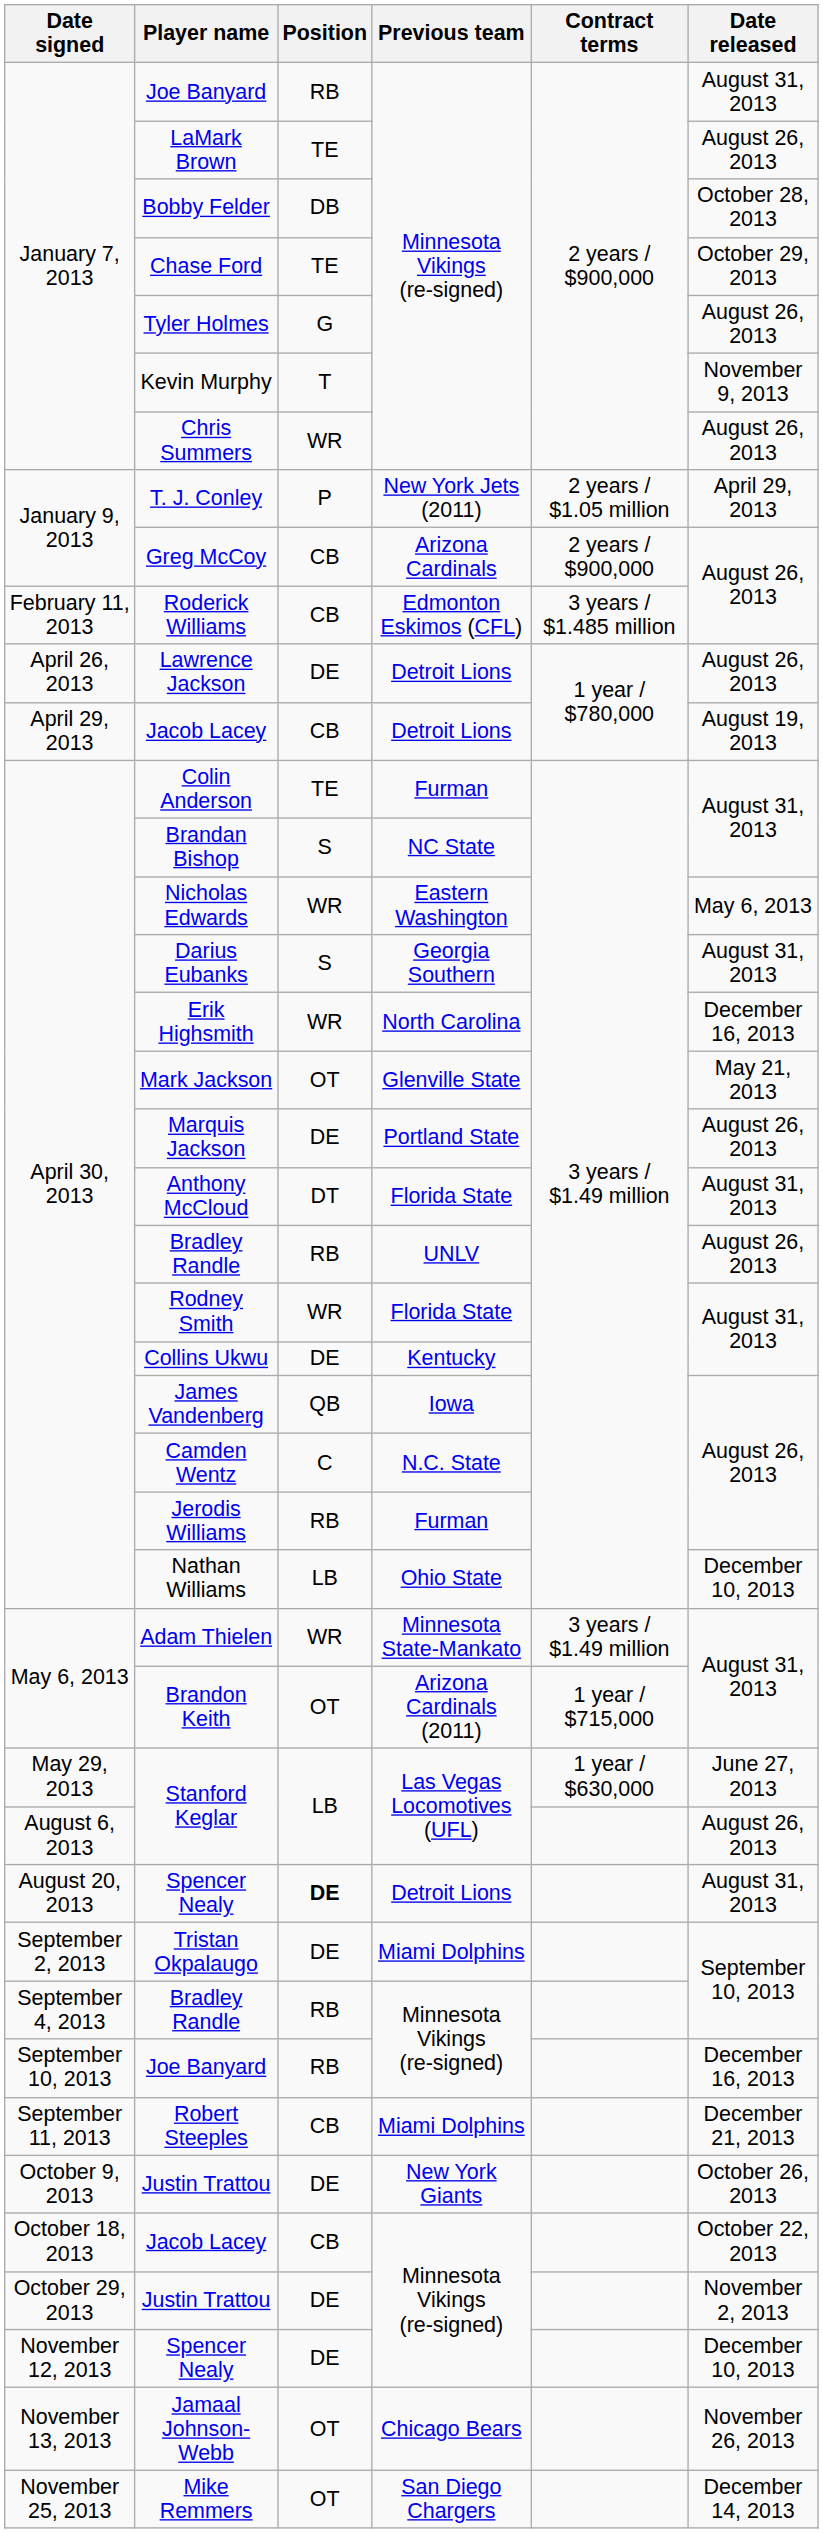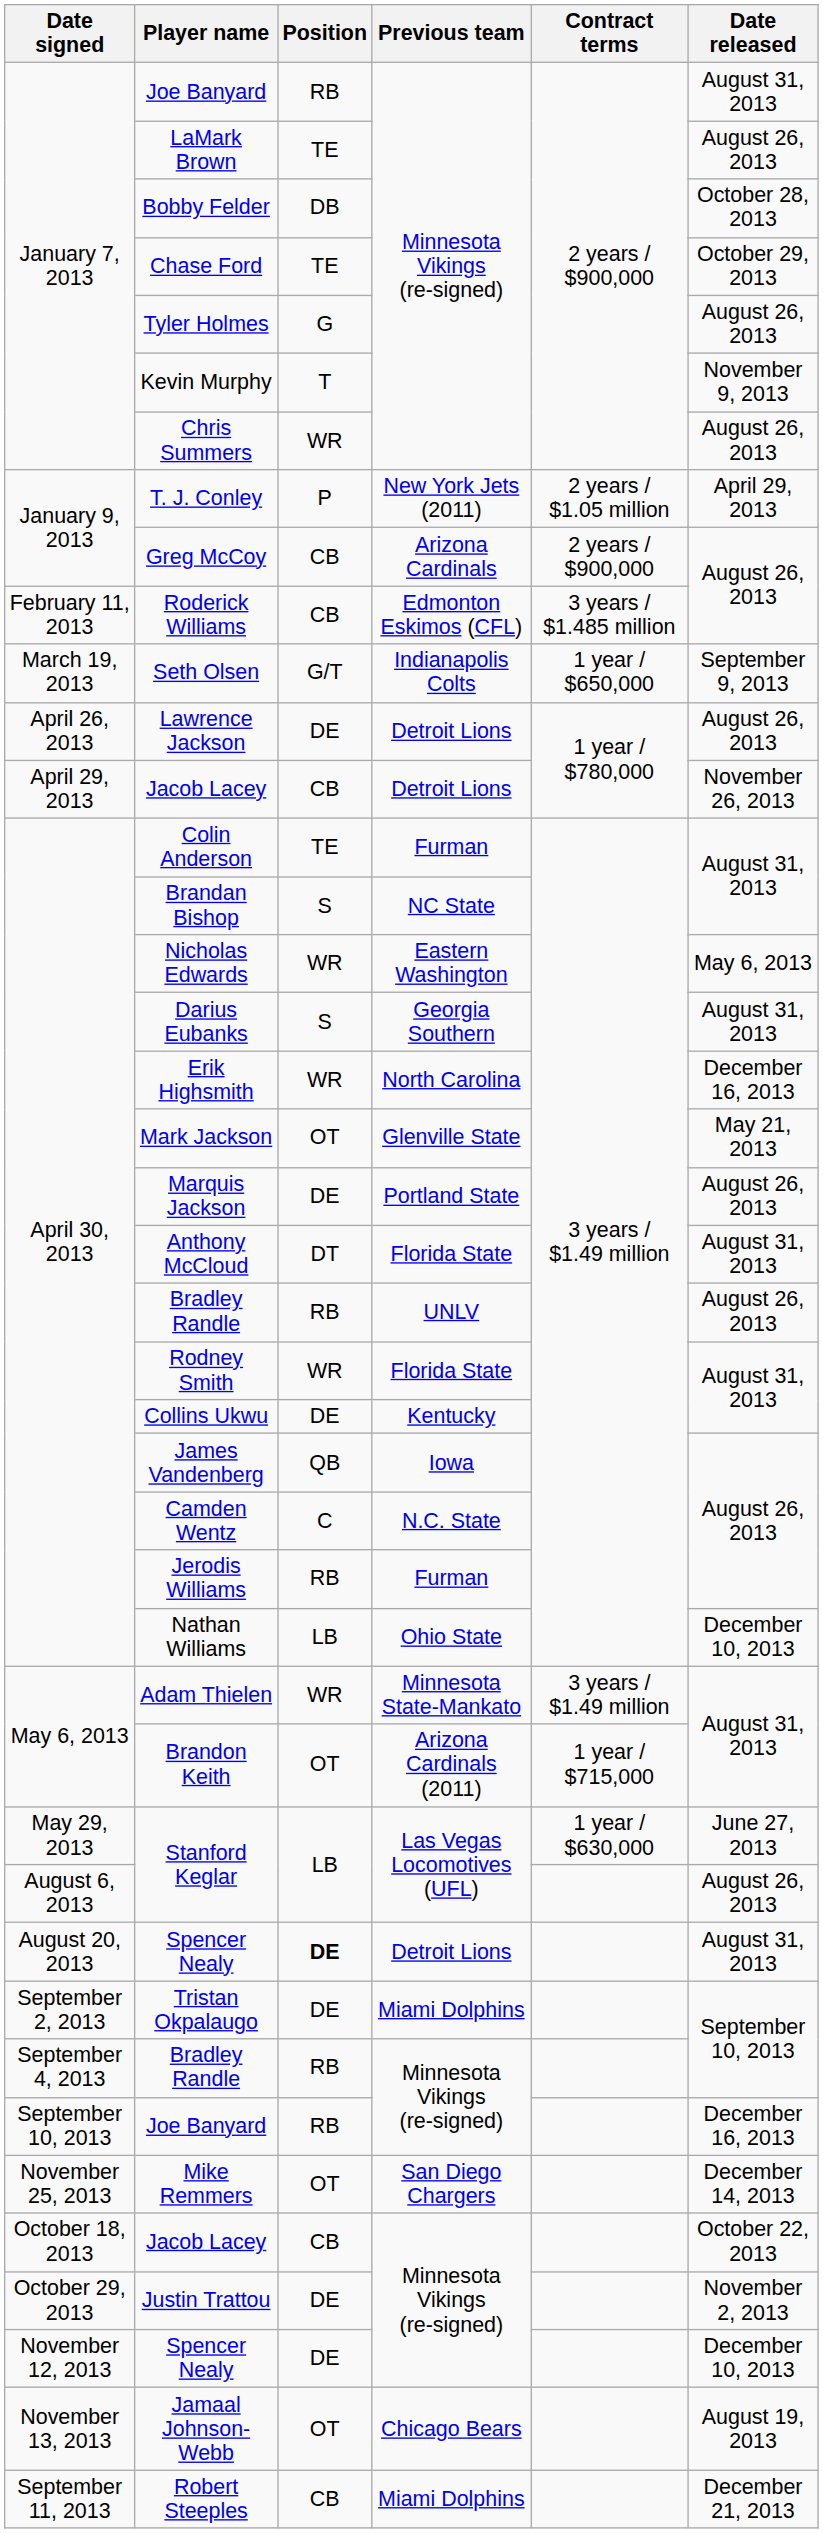+ row: (70, 672)
(753, 731) August 19, 2013 -> (753, 789) November 26, 2013
rows swapped: (70, 2125) <-> (70, 2498)
- row: (70, 2184)
(753, 2428) November 26, 2013 -> (753, 2428) August 19, 2013
